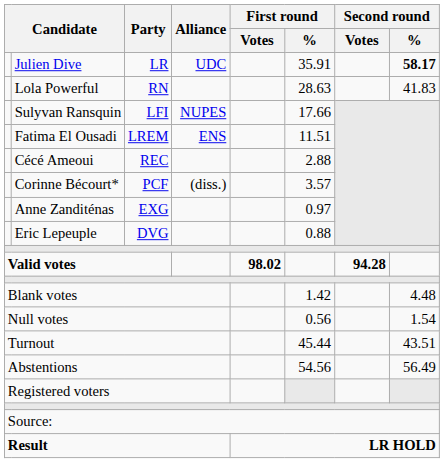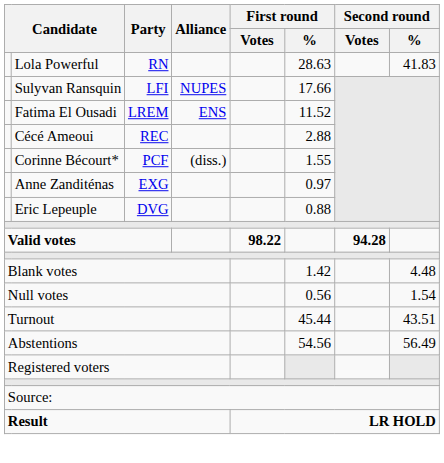- row: (48, 64)
(315, 137) 11.51 -> (315, 112) 11.52
(318, 185) 3.57 -> (318, 161) 1.55
(265, 264) 98.02 -> (265, 240) 98.22
